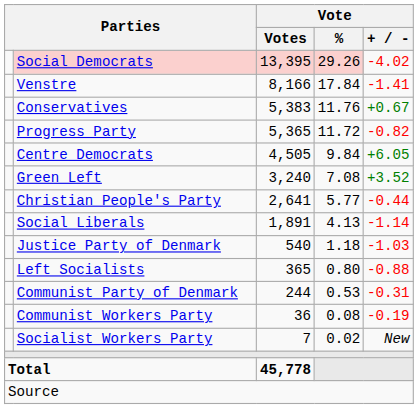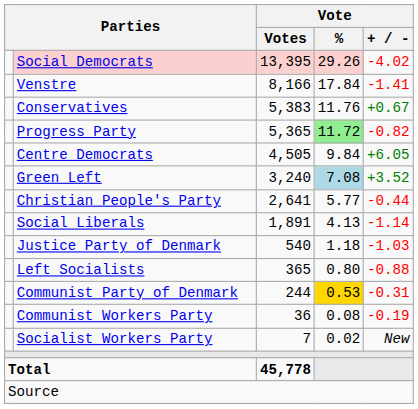(339, 132) no background -> (339, 132) lightgreen background
(343, 178) no background -> (343, 178) lightblue background
(343, 293) no background -> (343, 293) gold background
